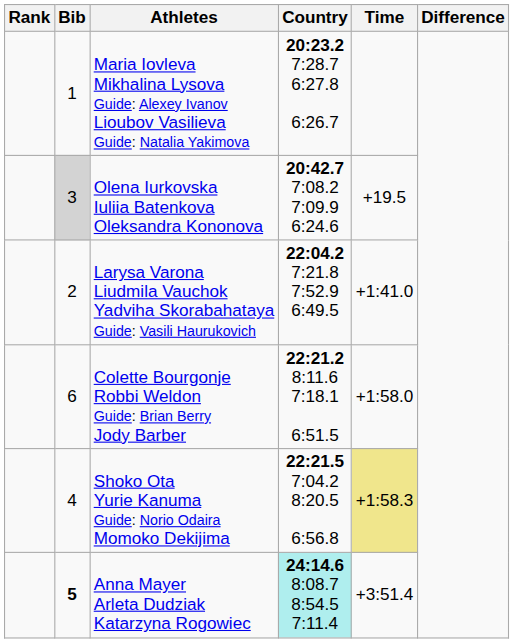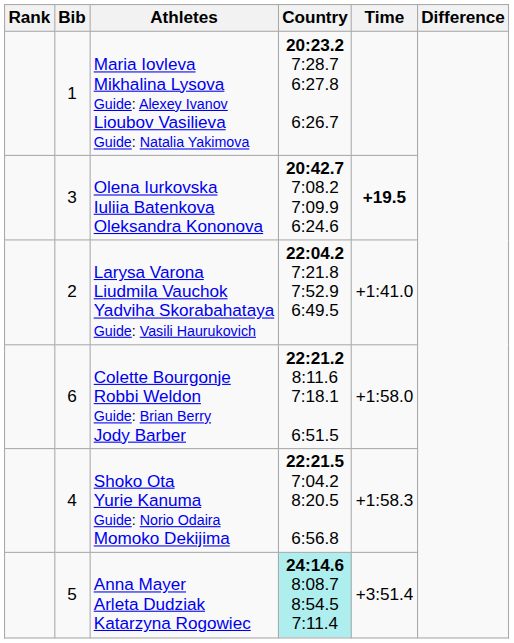(72, 197) lightgrey background -> (72, 197) no background
(384, 197) normal -> (384, 197) bold
(384, 500) khaki background -> (384, 500) no background
(72, 595) bold -> (72, 595) normal
